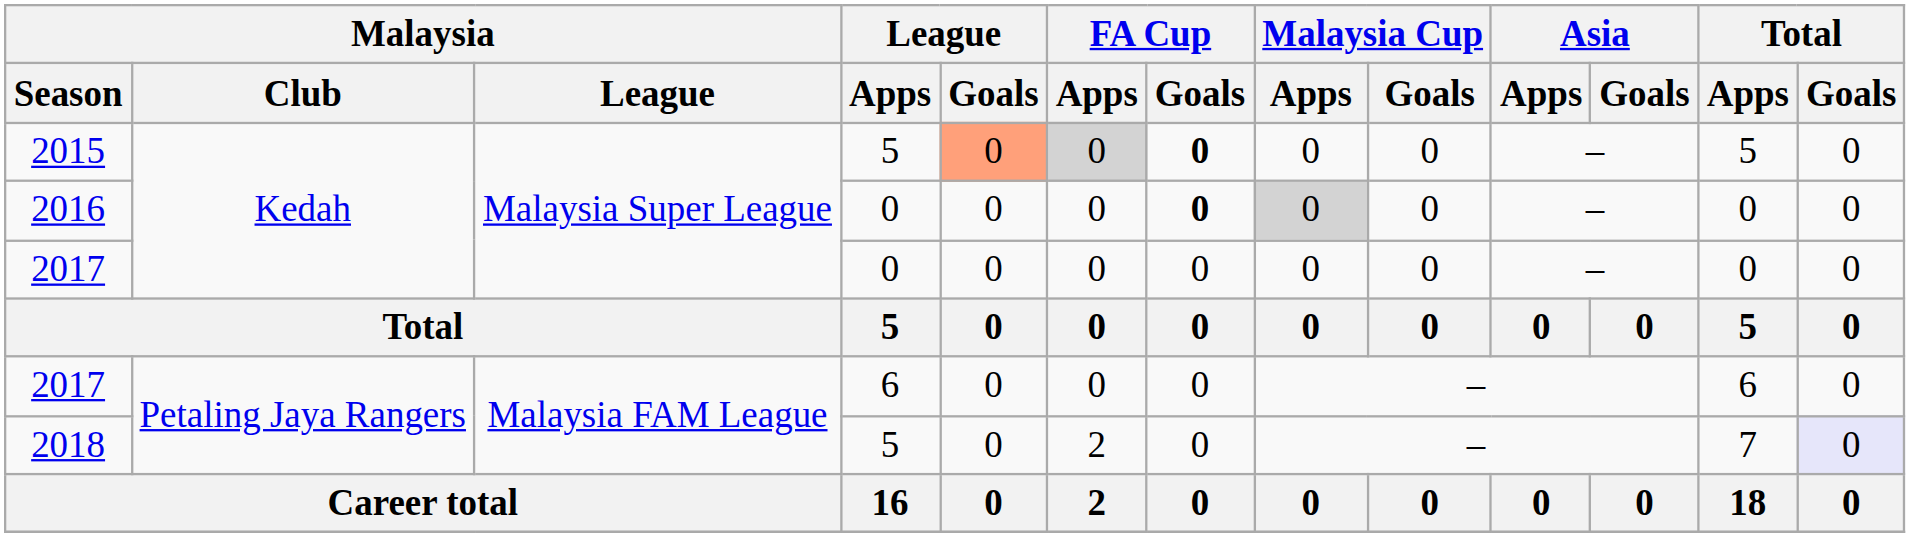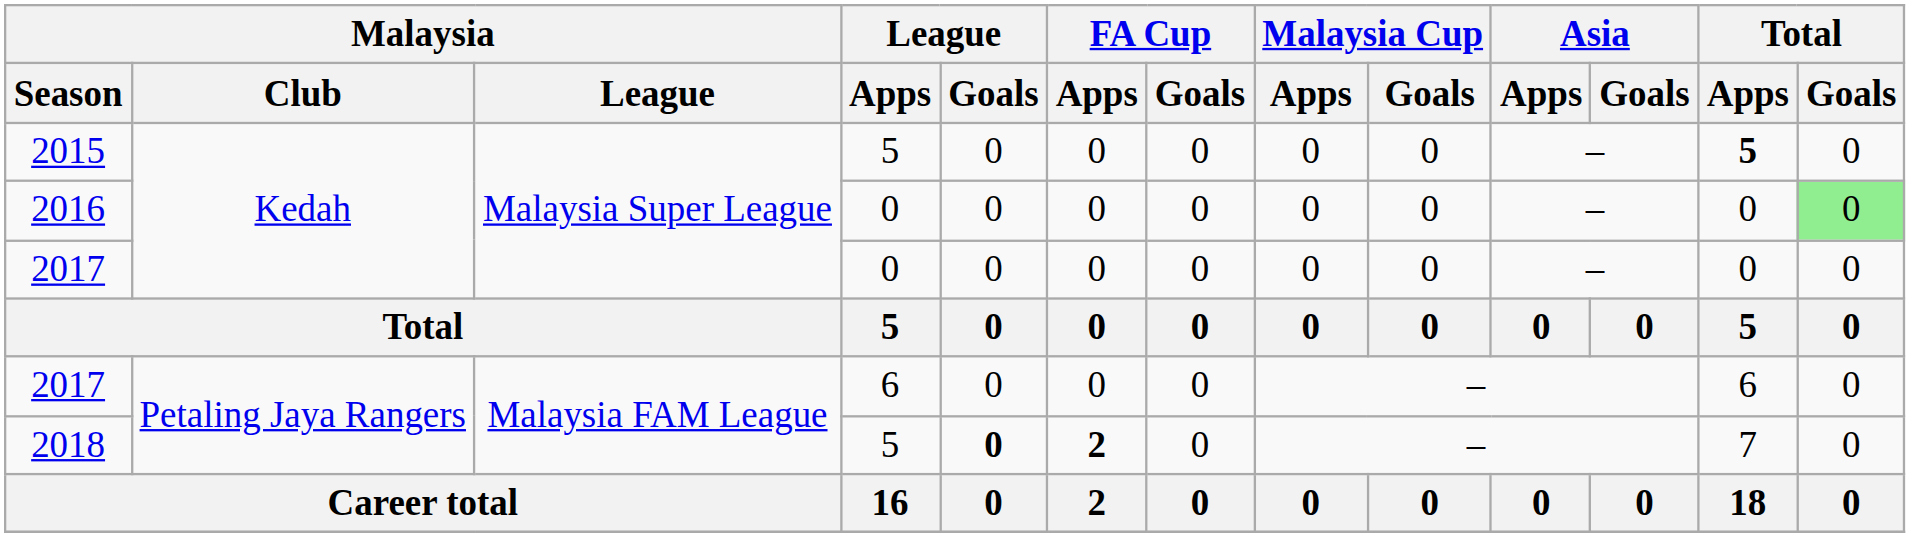(993, 151) lightsalmon background -> (993, 151) no background
(1097, 151) lightgrey background -> (1097, 151) no background
(1200, 151) bold -> (1200, 151) normal
(1748, 151) normal -> (1748, 151) bold
(1200, 209) bold -> (1200, 209) normal
(1311, 209) lightgrey background -> (1311, 209) no background
(1851, 209) no background -> (1851, 209) lightgreen background
(993, 444) normal -> (993, 444) bold
(1097, 444) normal -> (1097, 444) bold
(1851, 444) lavender background -> (1851, 444) no background
